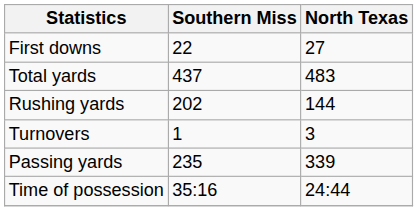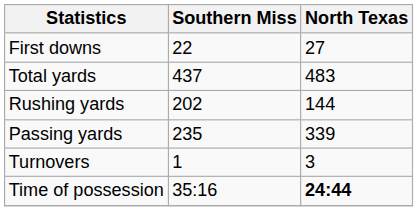rows swapped: (66, 162) <-> (49, 133)
(328, 190) normal -> (328, 190) bold
